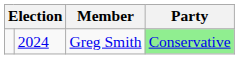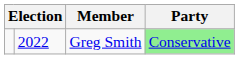(33, 41) 2024 -> (33, 41) 2022
